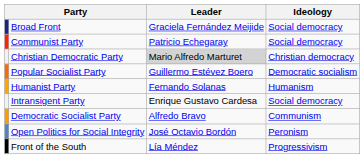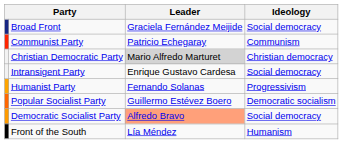(305, 42) Social democracy -> (273, 42) Communism
rows swapped: (48, 101) <-> (58, 72)
(291, 87) Humanism -> (276, 87) Progressivism
(177, 116) no background -> (156, 116) lightsalmon background
(295, 116) Communism -> (284, 116) Social democracy
- row: (78, 131)
(298, 146) Progressivism -> (269, 131) Humanism
